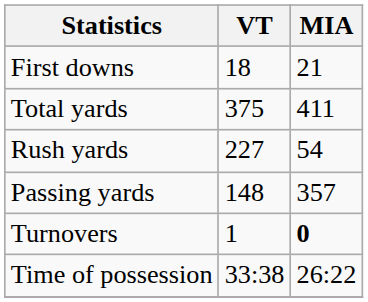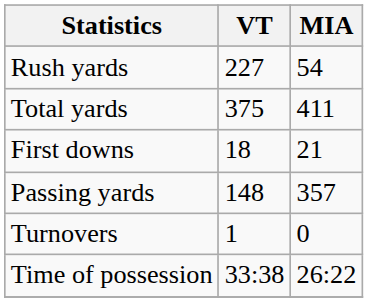rows swapped: (72, 67) <-> (70, 150)
(303, 233) bold -> (303, 233) normal
